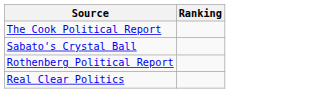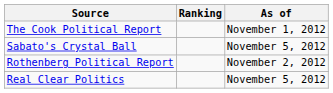+ column: (276, 13)
